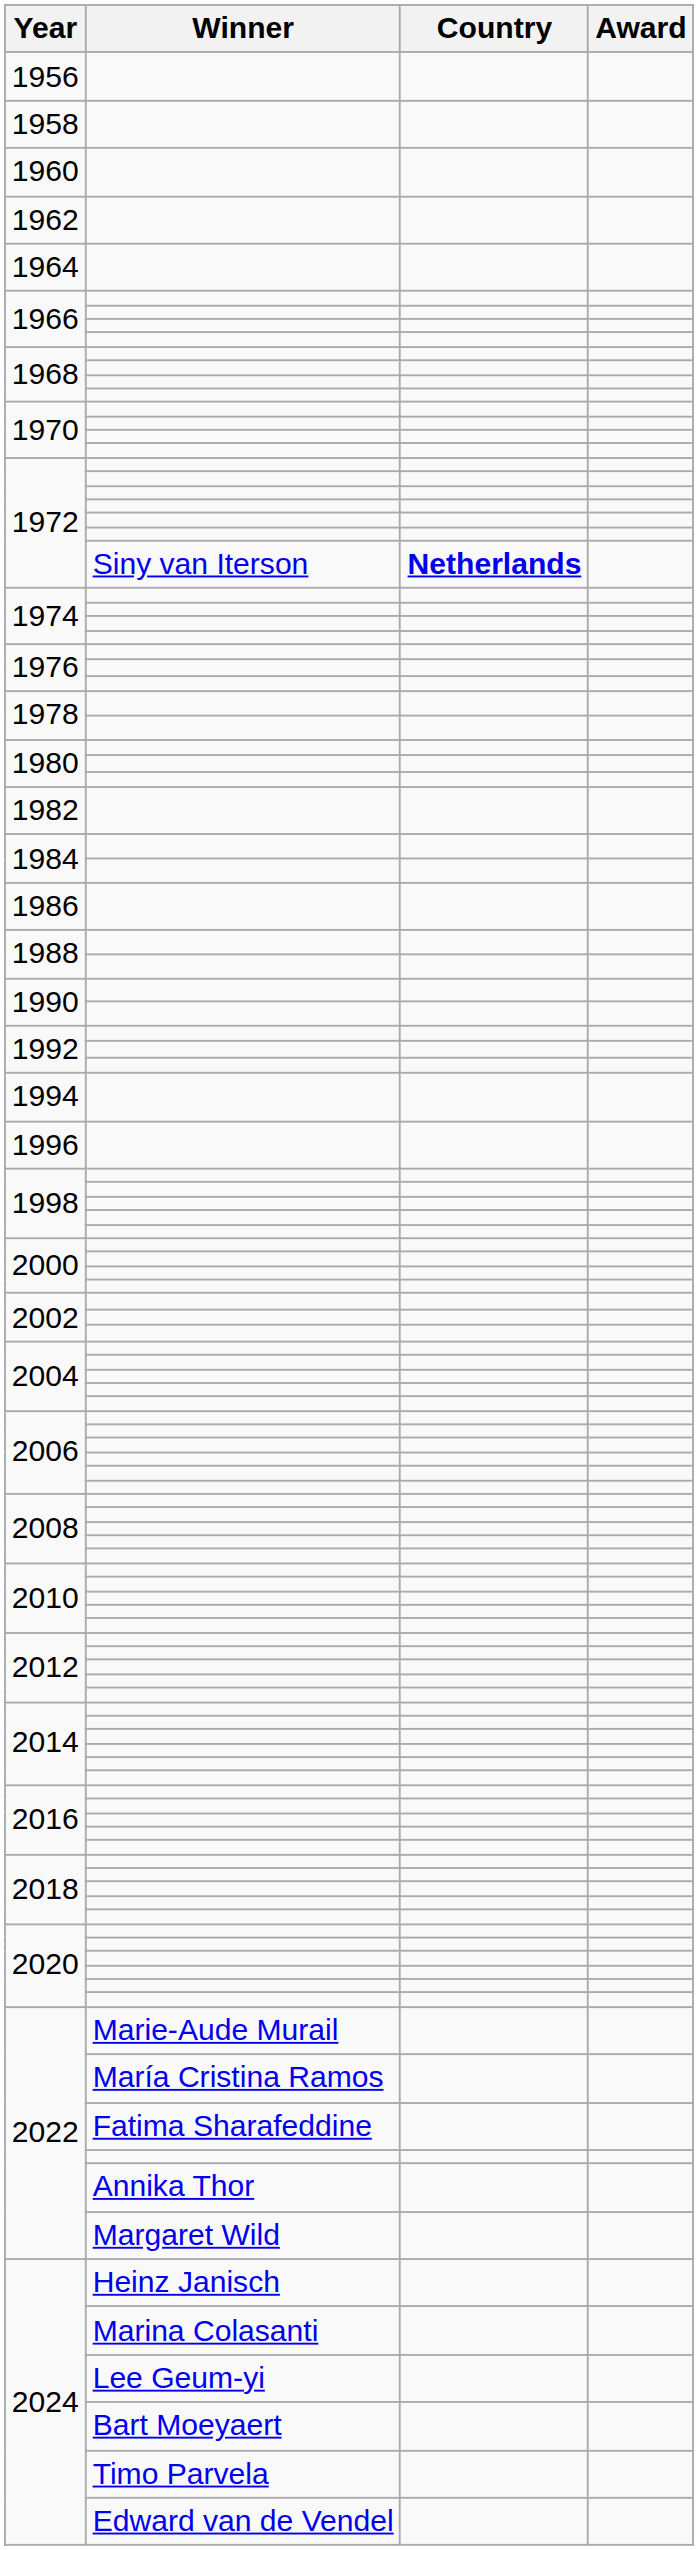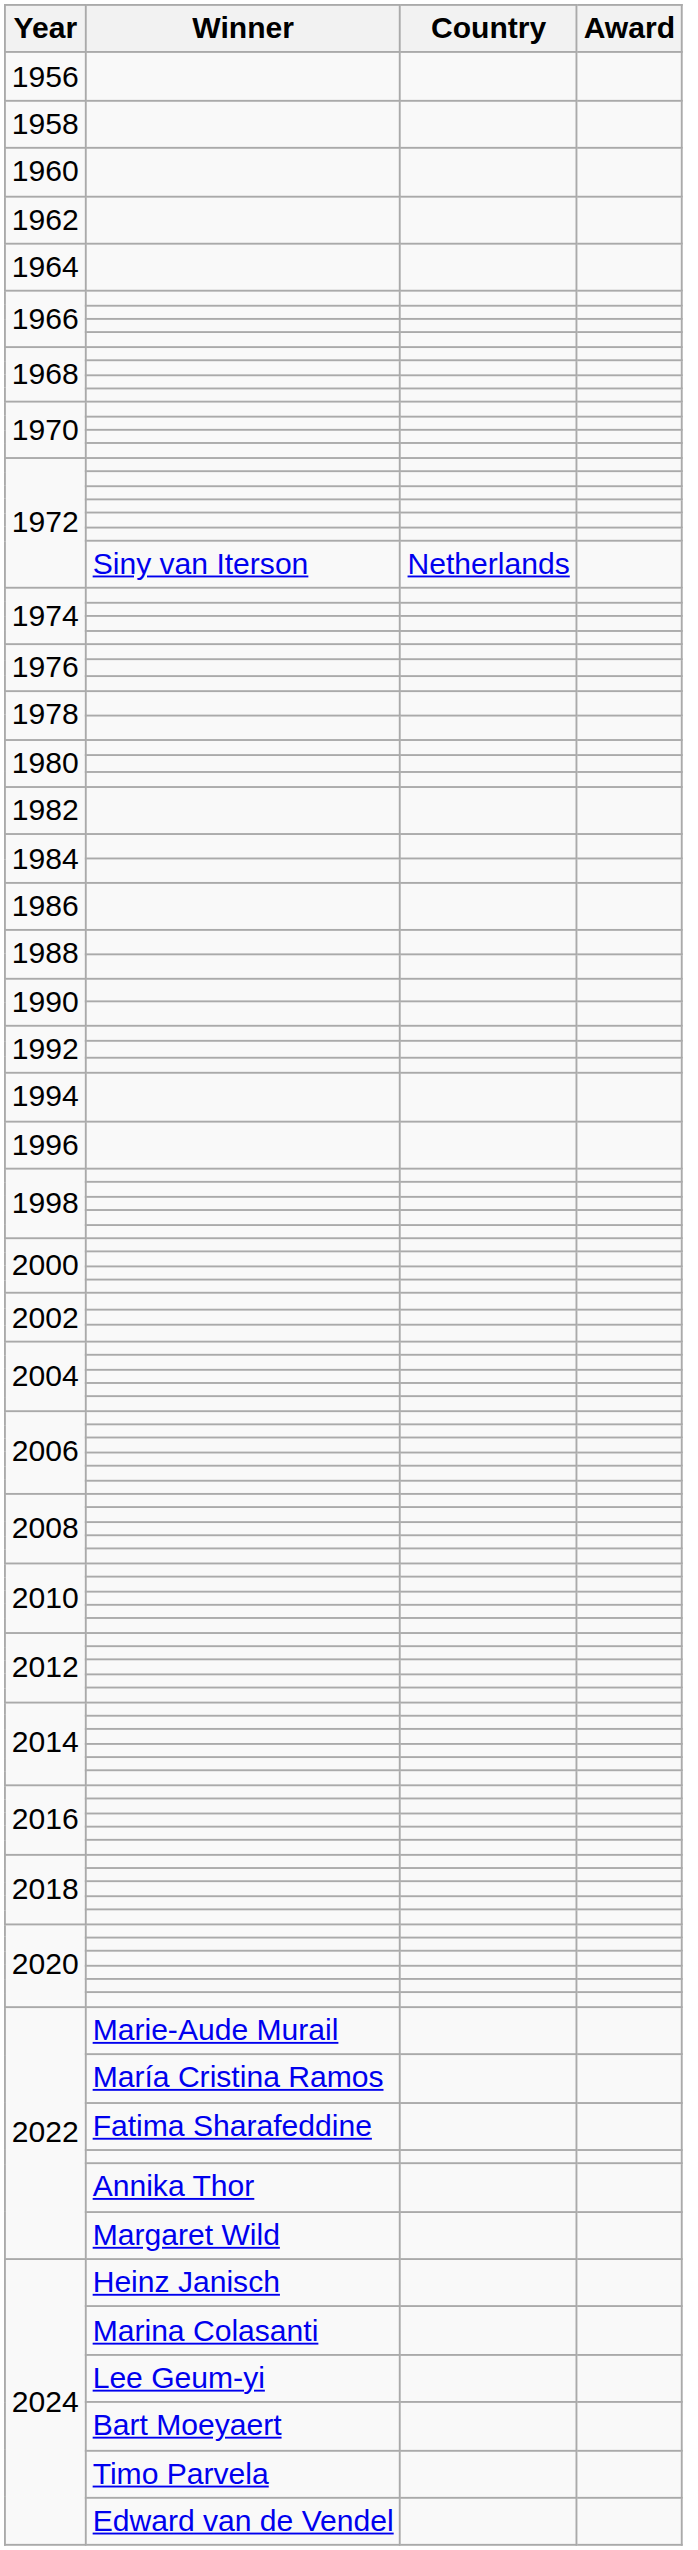(494, 564) bold -> (489, 564) normal
